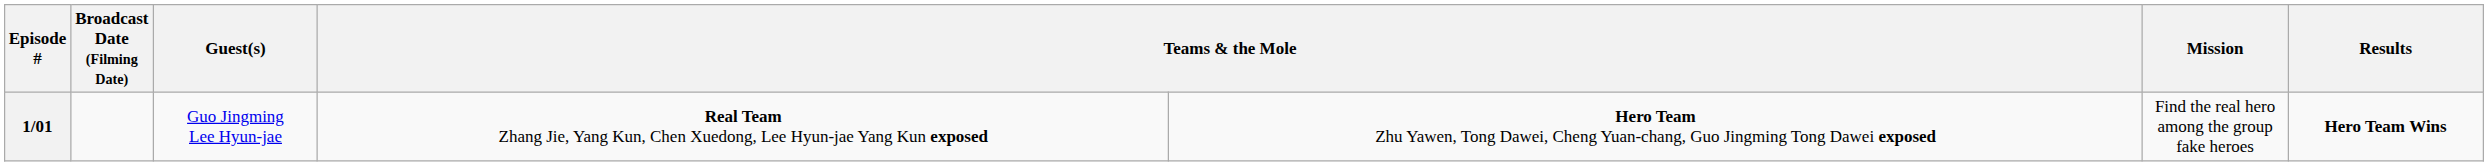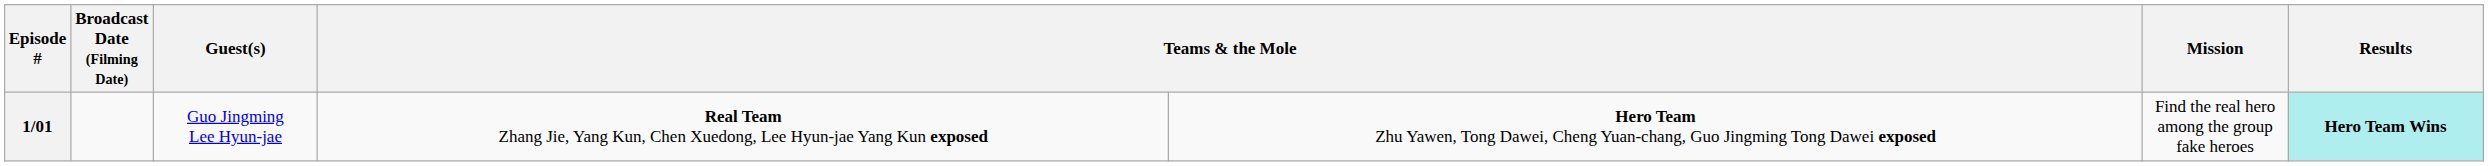(2386, 126) no background -> (2386, 126) paleturquoise background
